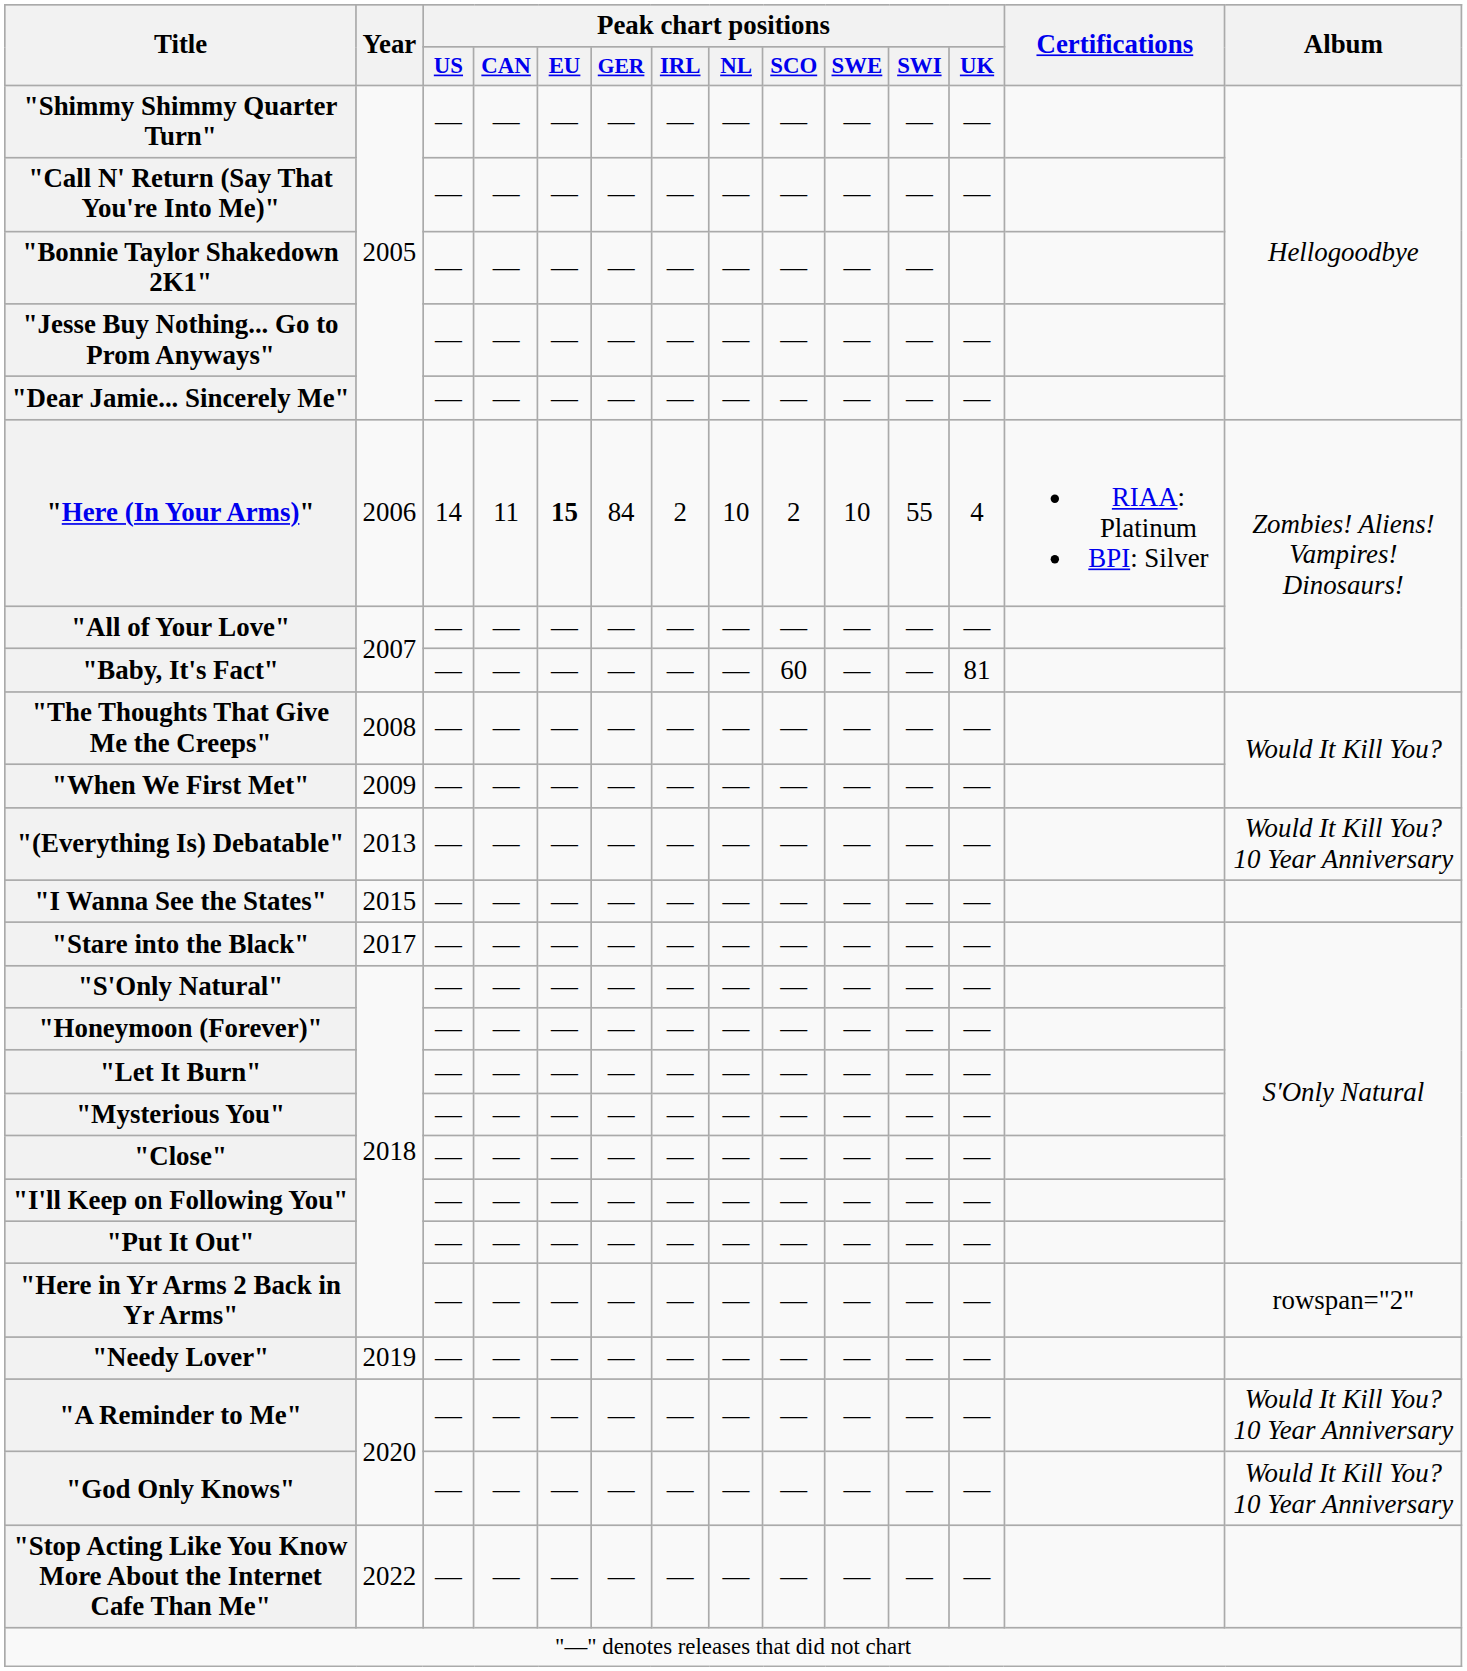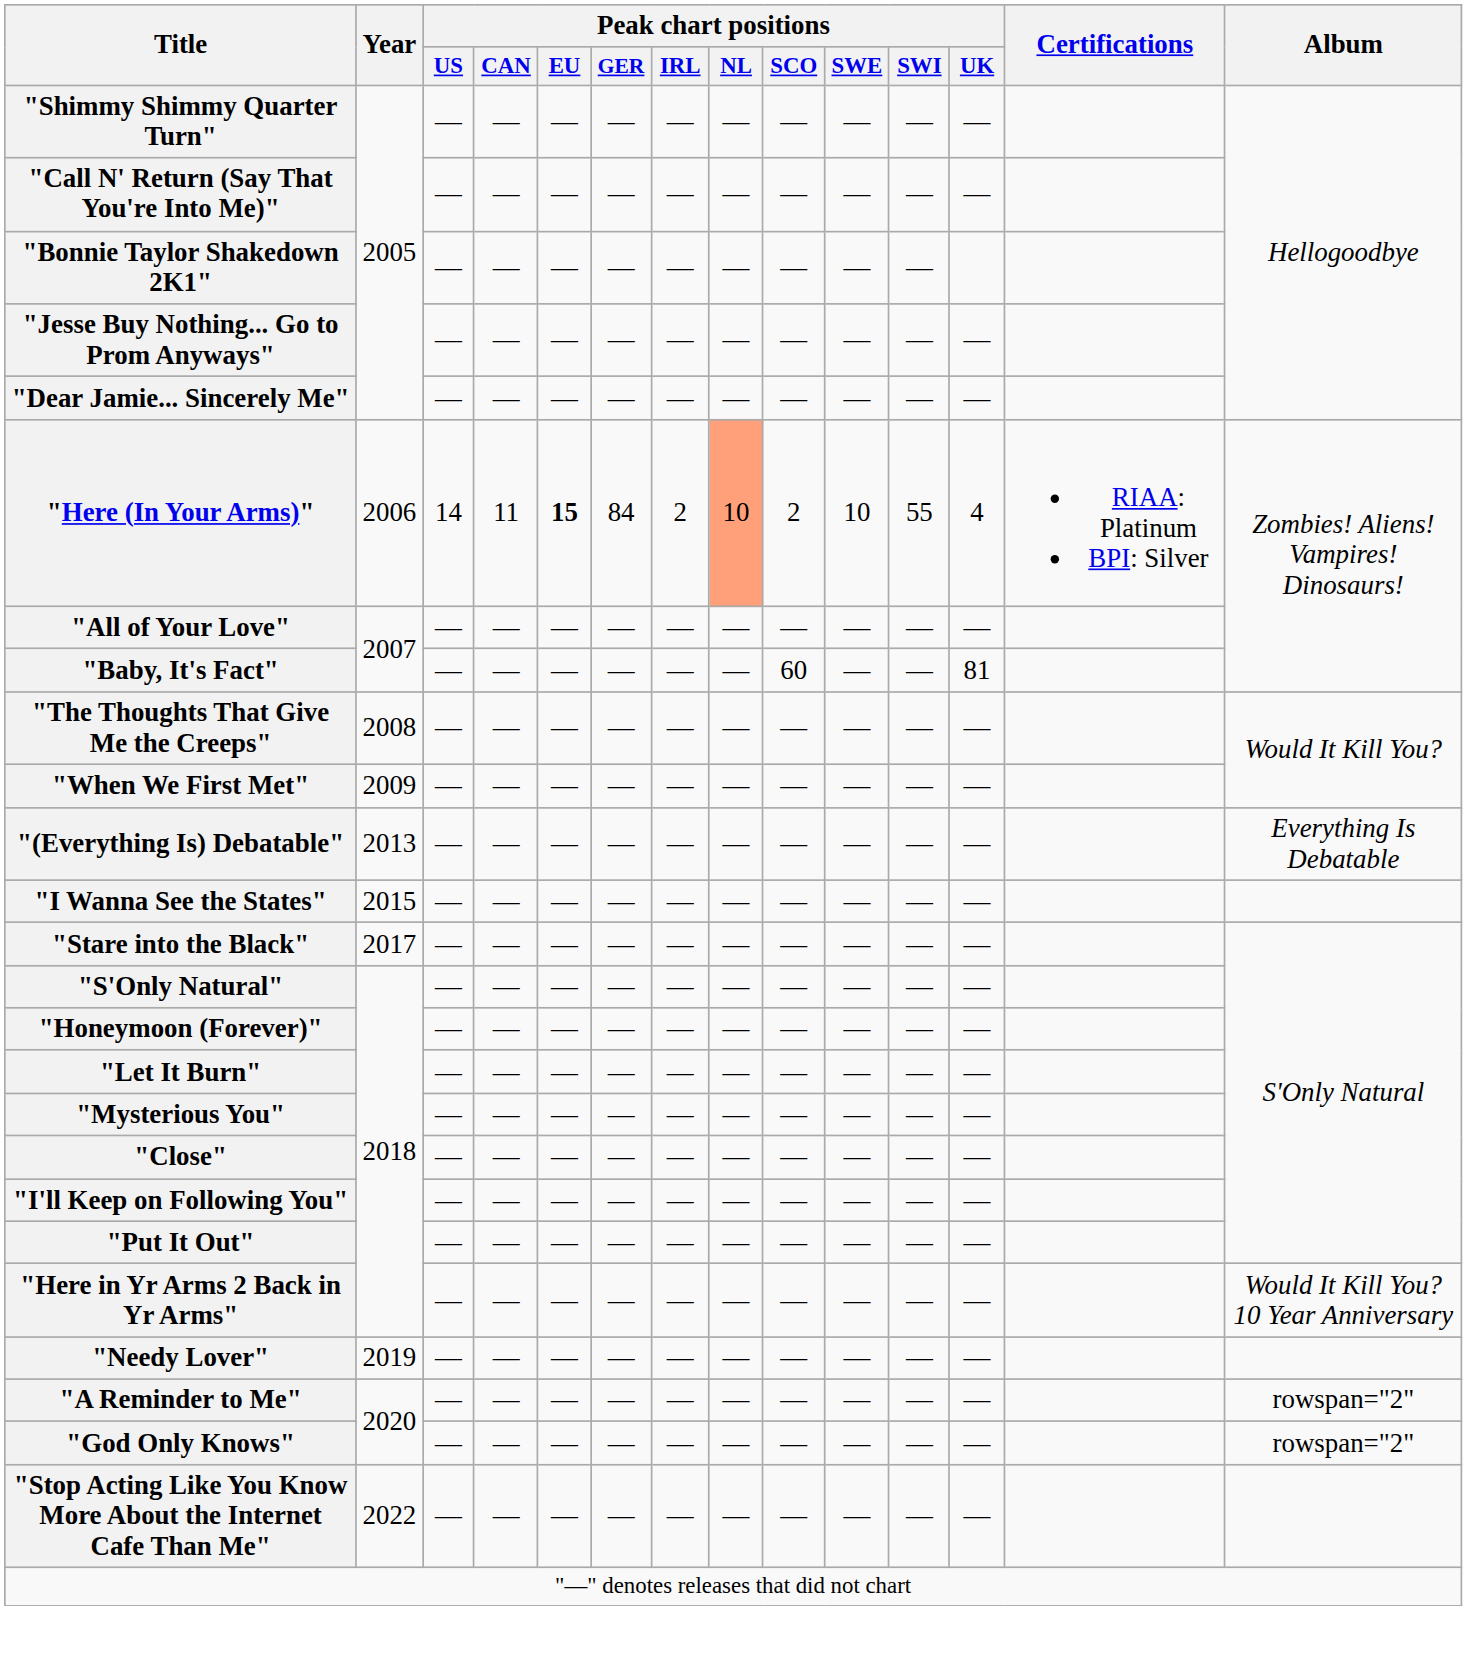(736, 512) no background -> (736, 512) lightsalmon background
(1343, 843) Would It Kill You? 10 Year Anniversary -> (1343, 843) Everything Is Debatable
(1343, 1299) rowspan="2" -> (1343, 1299) Would It Kill You? 10 Year Anniversary
(1343, 1415) Would It Kill You? 10 Year Anniversary -> (1343, 1400) rowspan="2"
(1343, 1488) Would It Kill You? 10 Year Anniversary -> (1343, 1442) rowspan="2"
